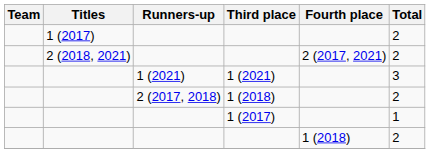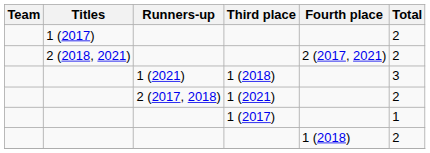(251, 76) 1 (2021) -> (251, 76) 1 (2018)
(251, 96) 1 (2018) -> (251, 96) 1 (2021)
